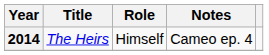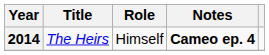(211, 38) normal -> (213, 38) bold
